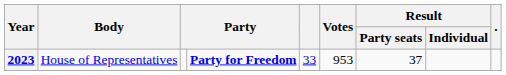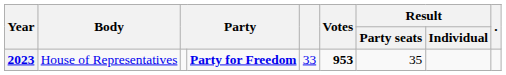(343, 60) normal -> (343, 60) bold
(416, 60) 37 -> (416, 60) 35
